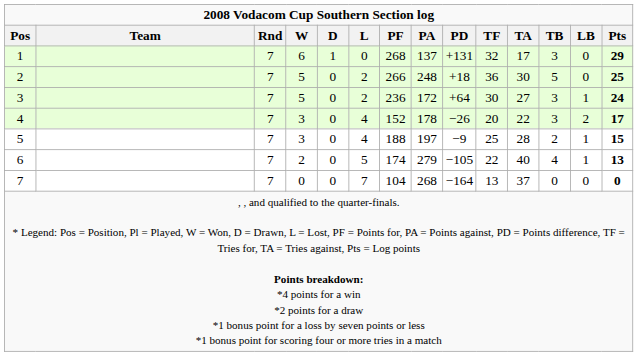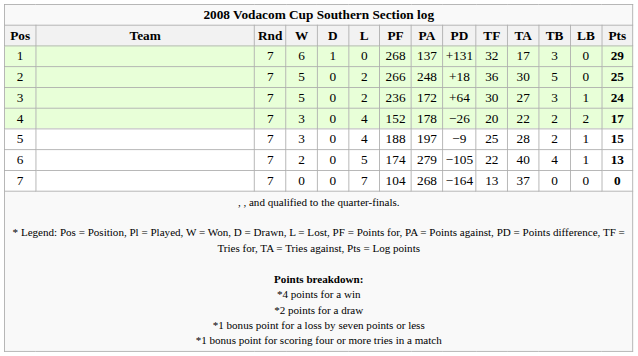(555, 118) 3 -> (555, 118) 2
